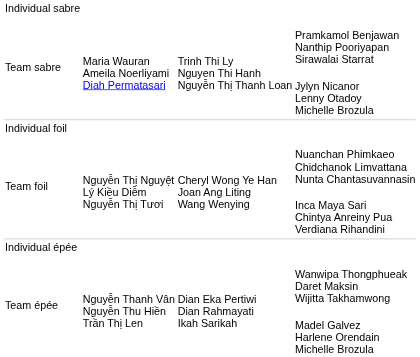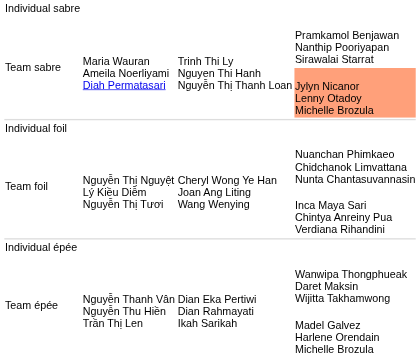(334, 98) no background -> (334, 98) lightsalmon background
